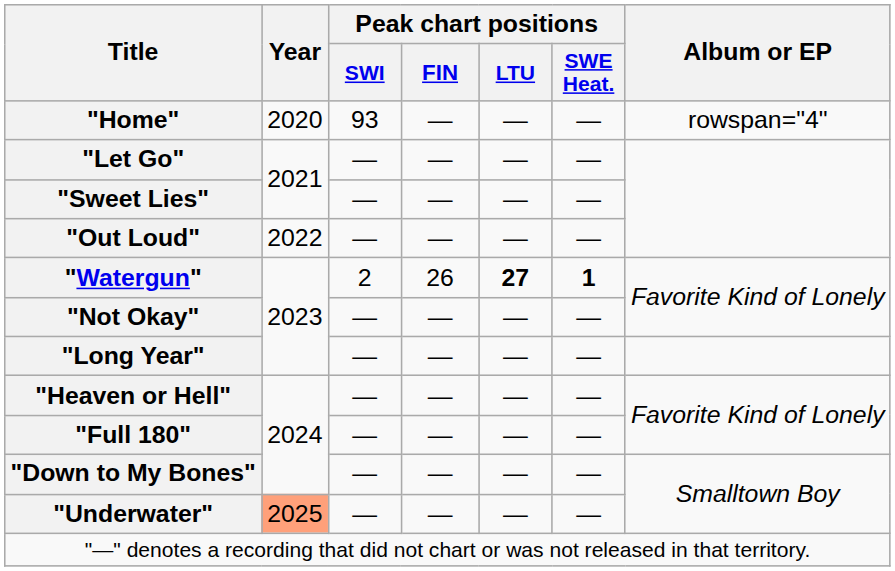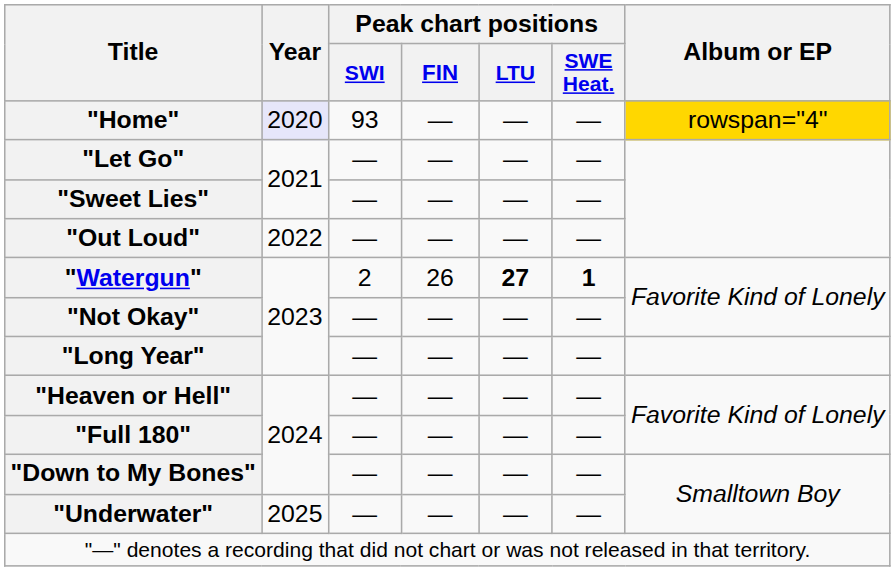(295, 119) no background -> (295, 119) lavender background
(758, 119) no background -> (758, 119) gold background
(295, 513) lightsalmon background -> (295, 513) no background
